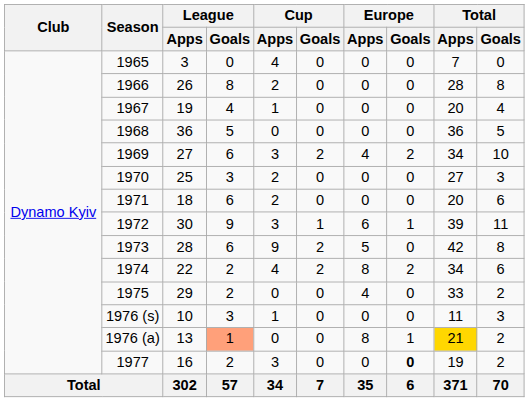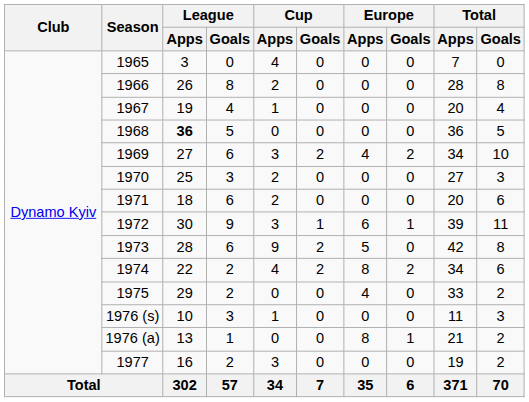(185, 131) normal -> (185, 131) bold
(230, 339) lightsalmon background -> (230, 339) no background
(456, 339) gold background -> (456, 339) no background
(410, 362) bold -> (410, 362) normal
